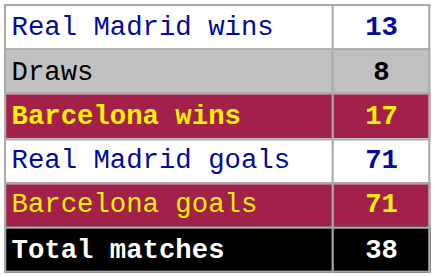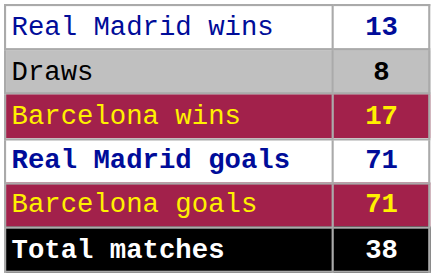(126, 116) bold -> (126, 116) normal
(151, 161) normal -> (151, 161) bold
